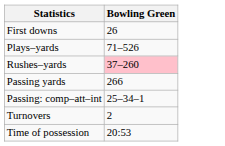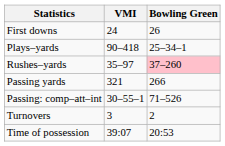+ column: (125, 13)
(123, 47) 71–526 -> (168, 47) 25–34–1
(126, 98) 25–34–1 -> (165, 98) 71–526
